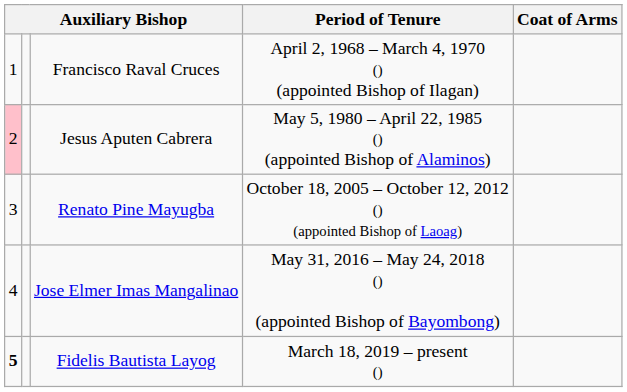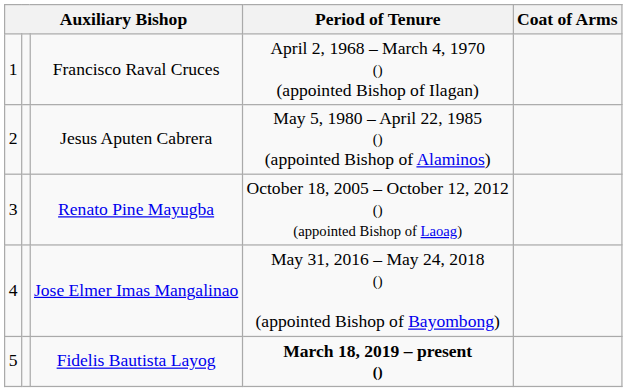(13, 139) pink background -> (13, 139) no background
(13, 361) bold -> (13, 361) normal
(378, 361) normal -> (378, 361) bold
